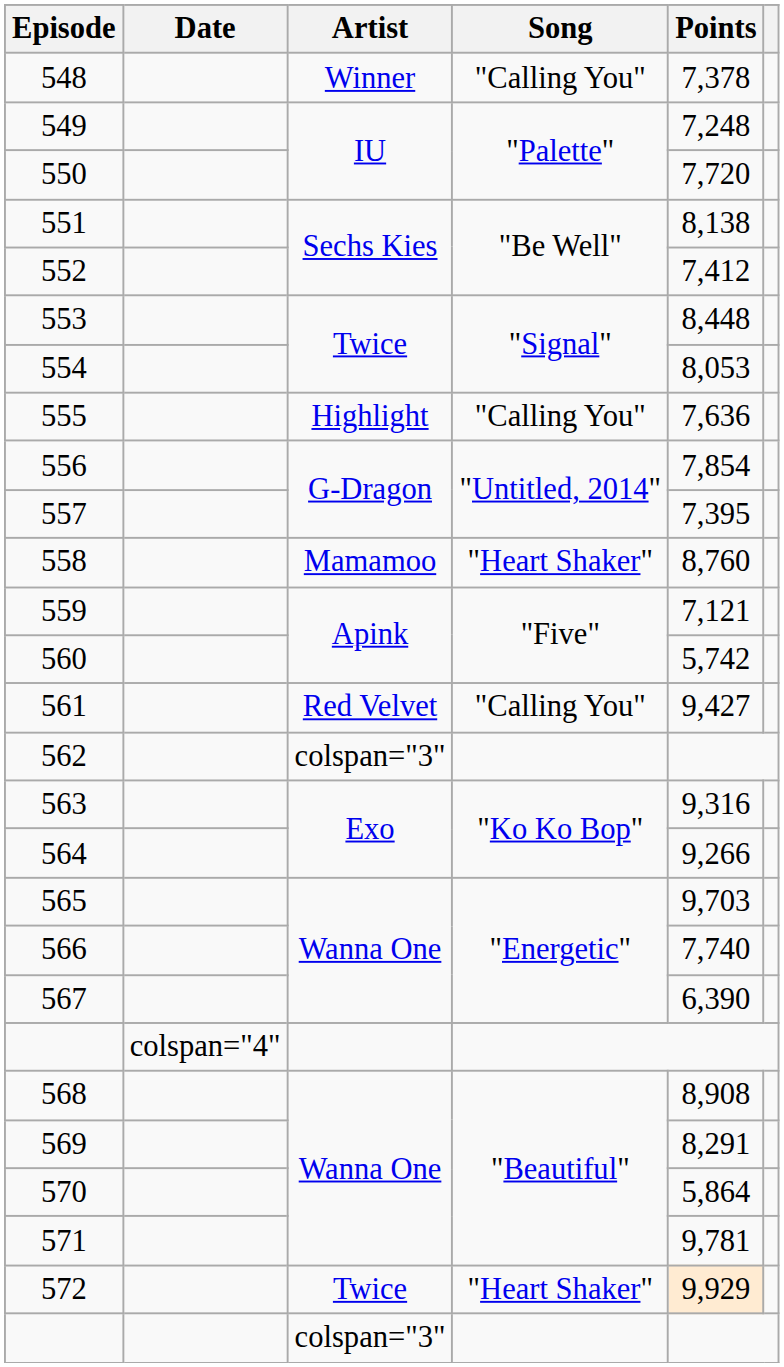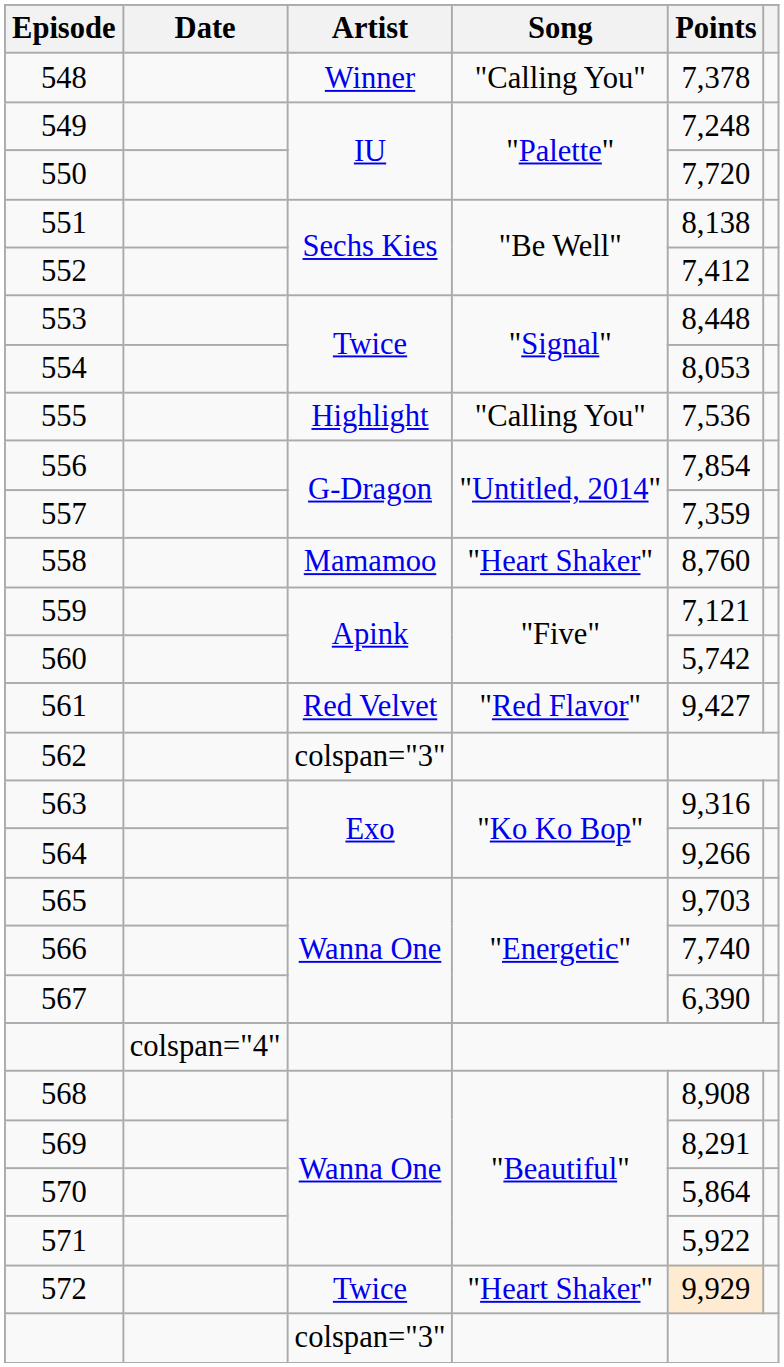(716, 416) 7,636 -> (716, 416) 7,536
(716, 513) 7,395 -> (716, 513) 7,359
(560, 707) "Calling You" -> (560, 707) "Red Flavor"
(716, 1240) 9,781 -> (716, 1240) 5,922
